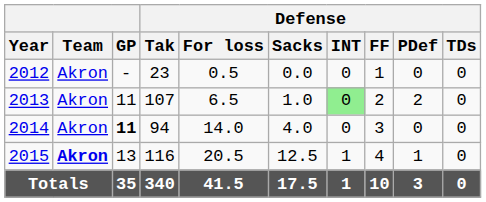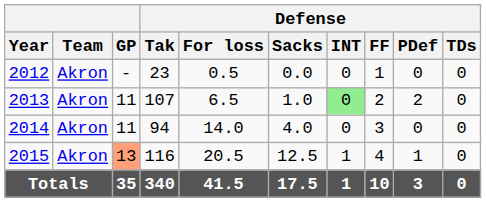(126, 129) bold -> (126, 129) normal
(83, 156) bold -> (83, 156) normal
(126, 156) no background -> (126, 156) lightsalmon background
